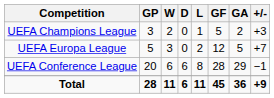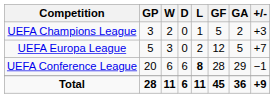(200, 66) normal -> (200, 66) bold
